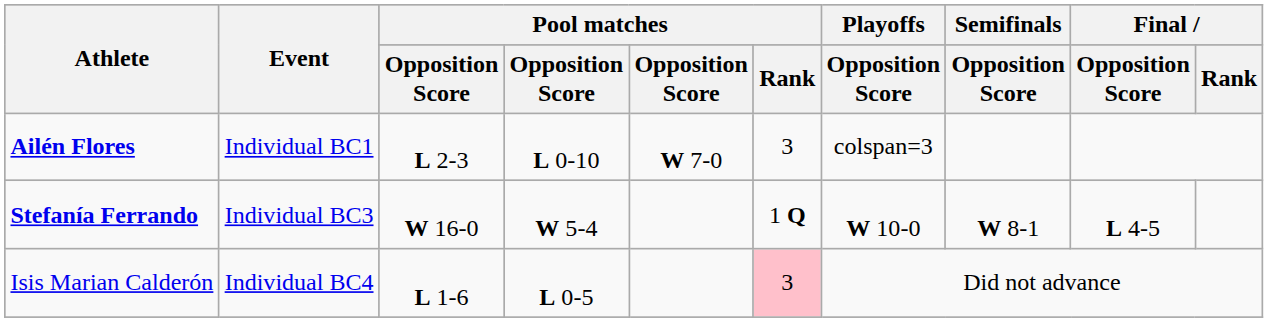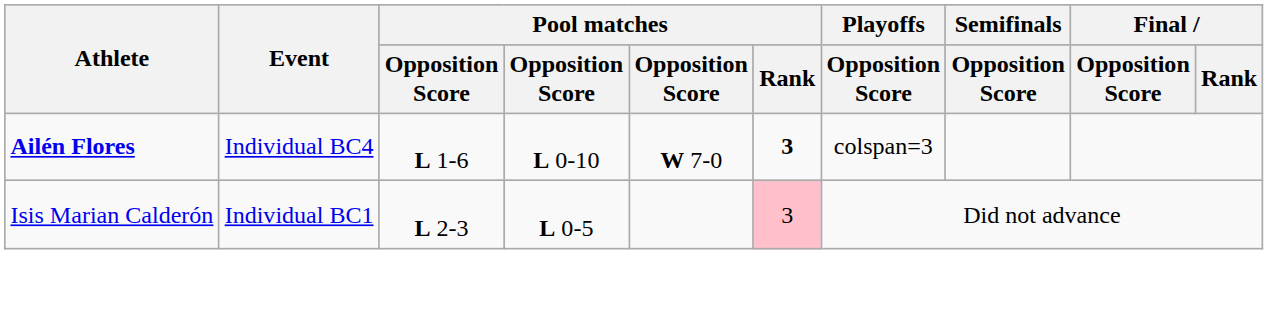(299, 146) Individual BC1 -> (299, 146) Individual BC4
(442, 160) L 2-3 -> (442, 160) L 1-6
(787, 146) normal -> (787, 146) bold
- row: (104, 214)
(299, 282) Individual BC4 -> (299, 214) Individual BC1
(442, 296) L 1-6 -> (442, 228) L 2-3
